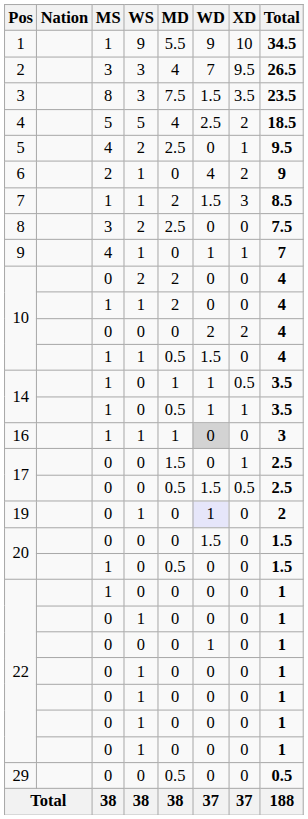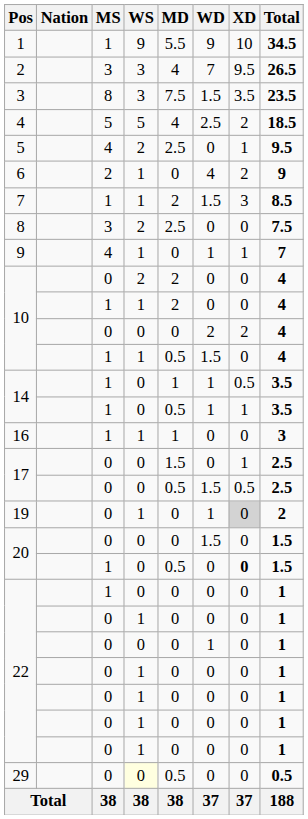(211, 435) lightgrey background -> (211, 435) no background
(211, 514) lavender background -> (211, 514) no background
(244, 514) no background -> (244, 514) lightgrey background
(244, 566) normal -> (244, 566) bold
(141, 775) no background -> (141, 775) lightyellow background
